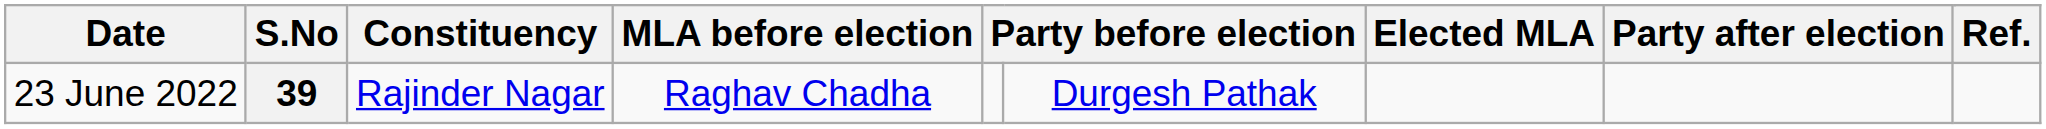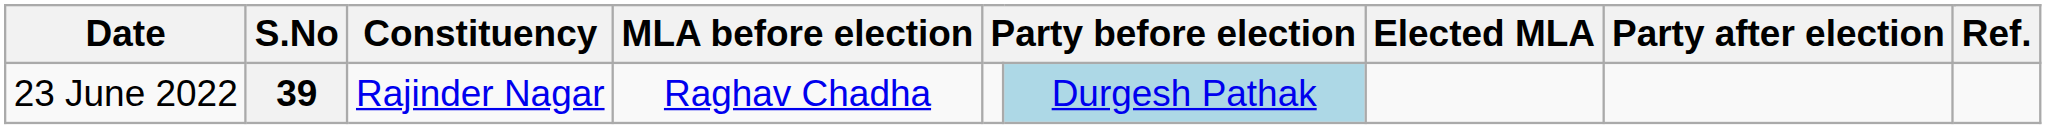(1184, 92) no background -> (1184, 92) lightblue background
